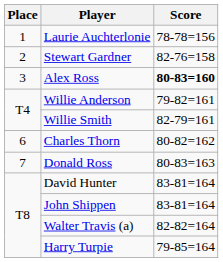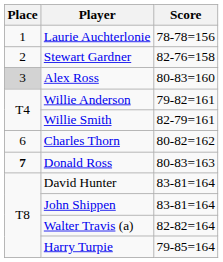(23, 78) no background -> (23, 78) lightgrey background
(186, 78) bold -> (186, 78) normal
(23, 162) normal -> (23, 162) bold
